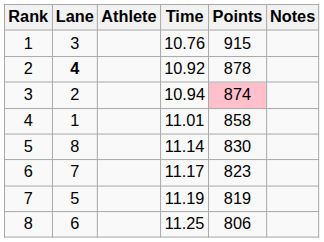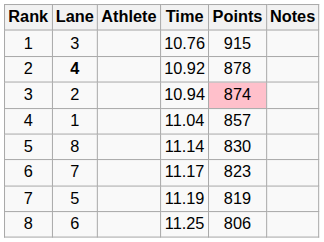(185, 120) 11.01 -> (185, 120) 11.04
(237, 120) 858 -> (237, 120) 857
